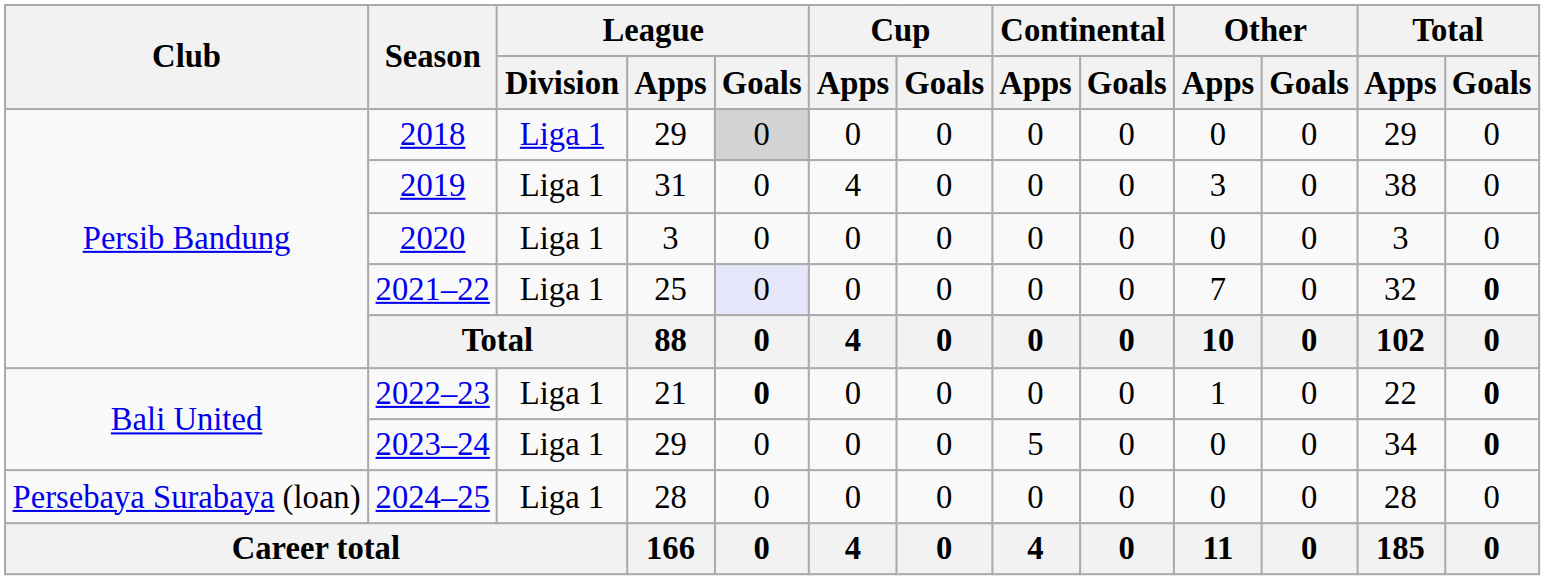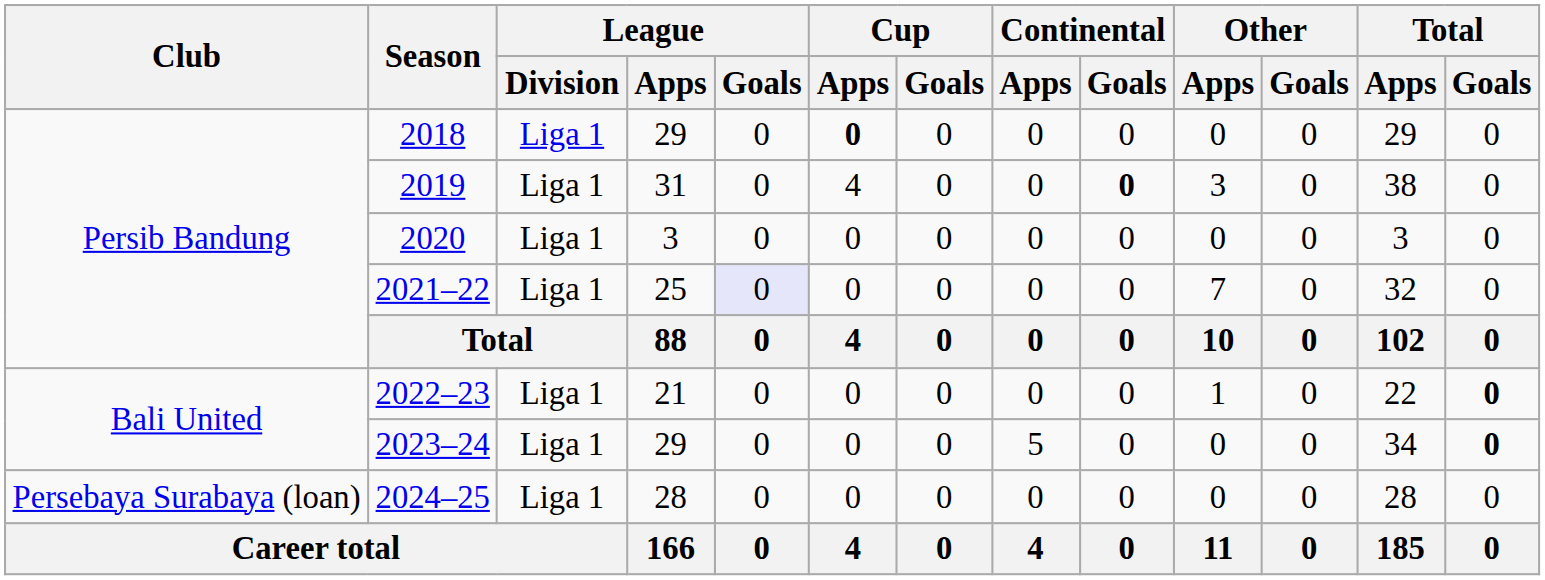(762, 133) lightgrey background -> (762, 133) no background
(853, 133) normal -> (853, 133) bold
(1127, 185) normal -> (1127, 185) bold
(1492, 289) bold -> (1492, 289) normal
(762, 392) bold -> (762, 392) normal
